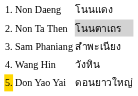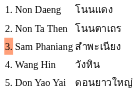(99, 28) lightgrey background -> (99, 28) no background
(9, 46) no background -> (9, 46) lightsalmon background
(9, 83) gold background -> (9, 83) no background
